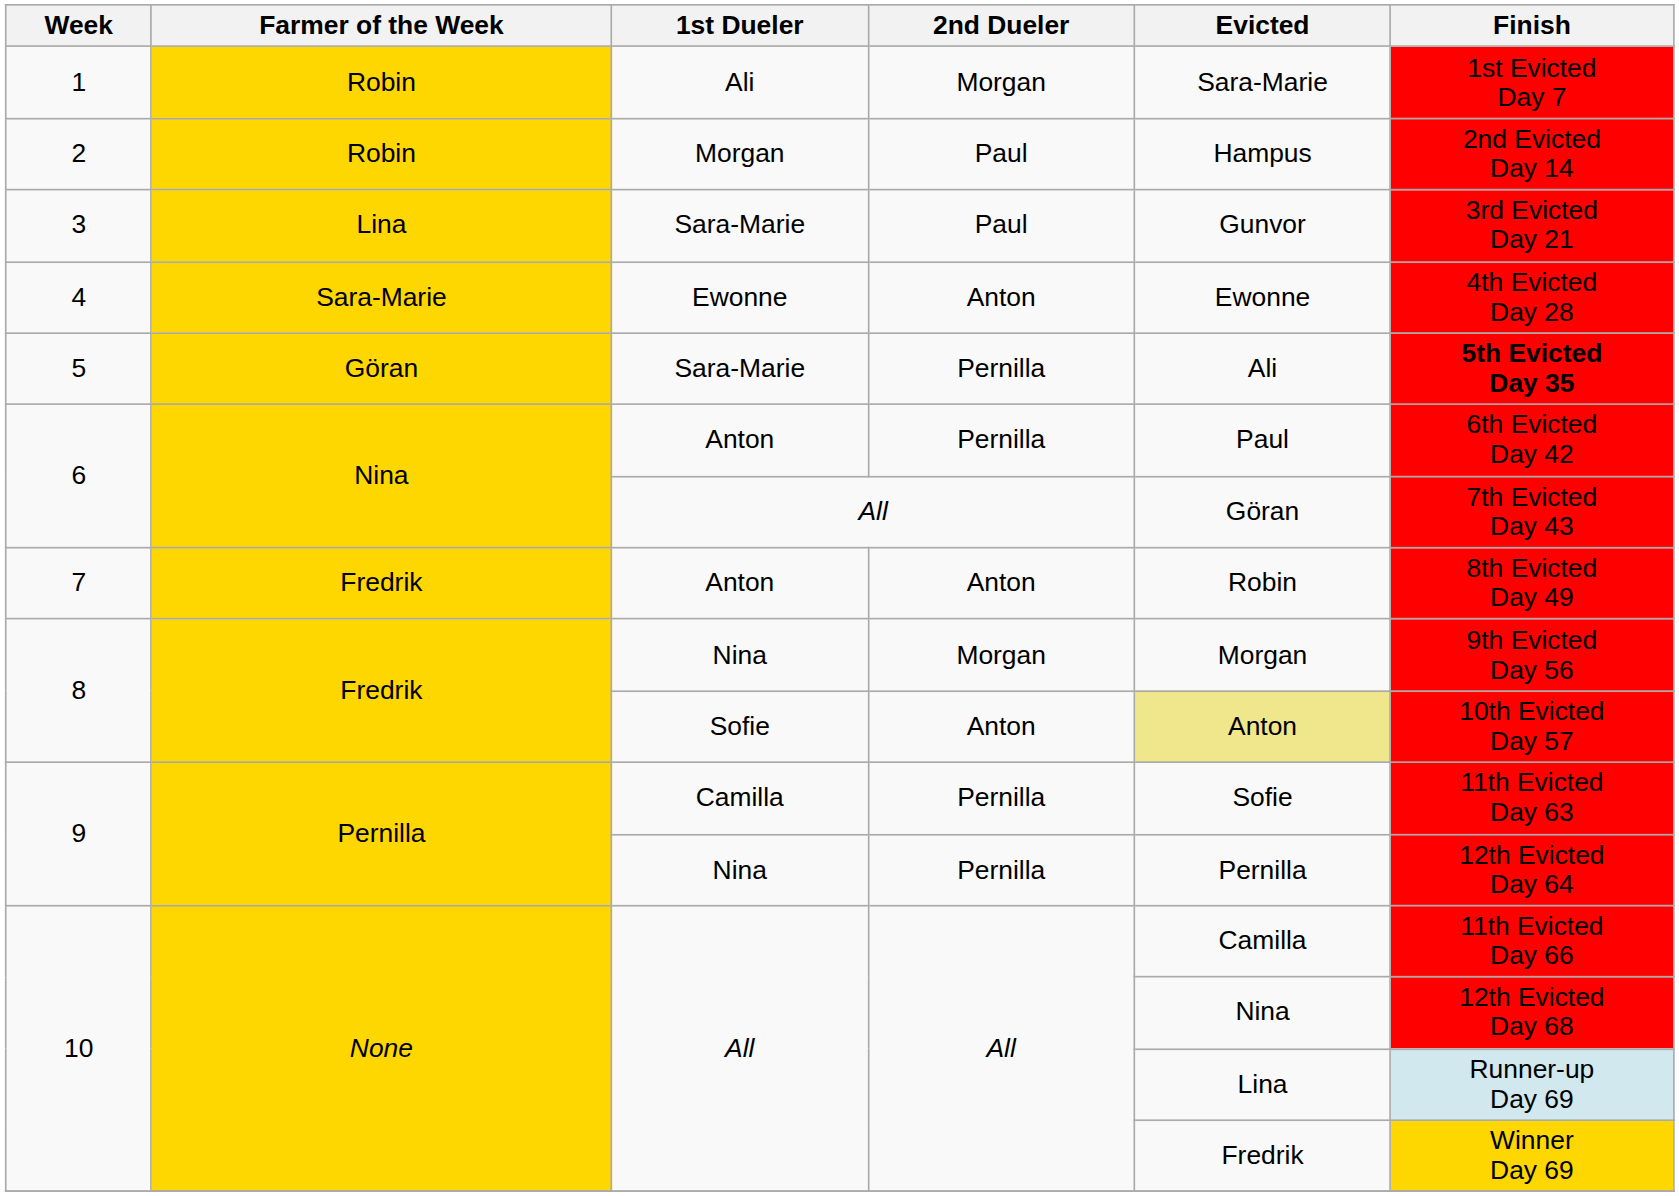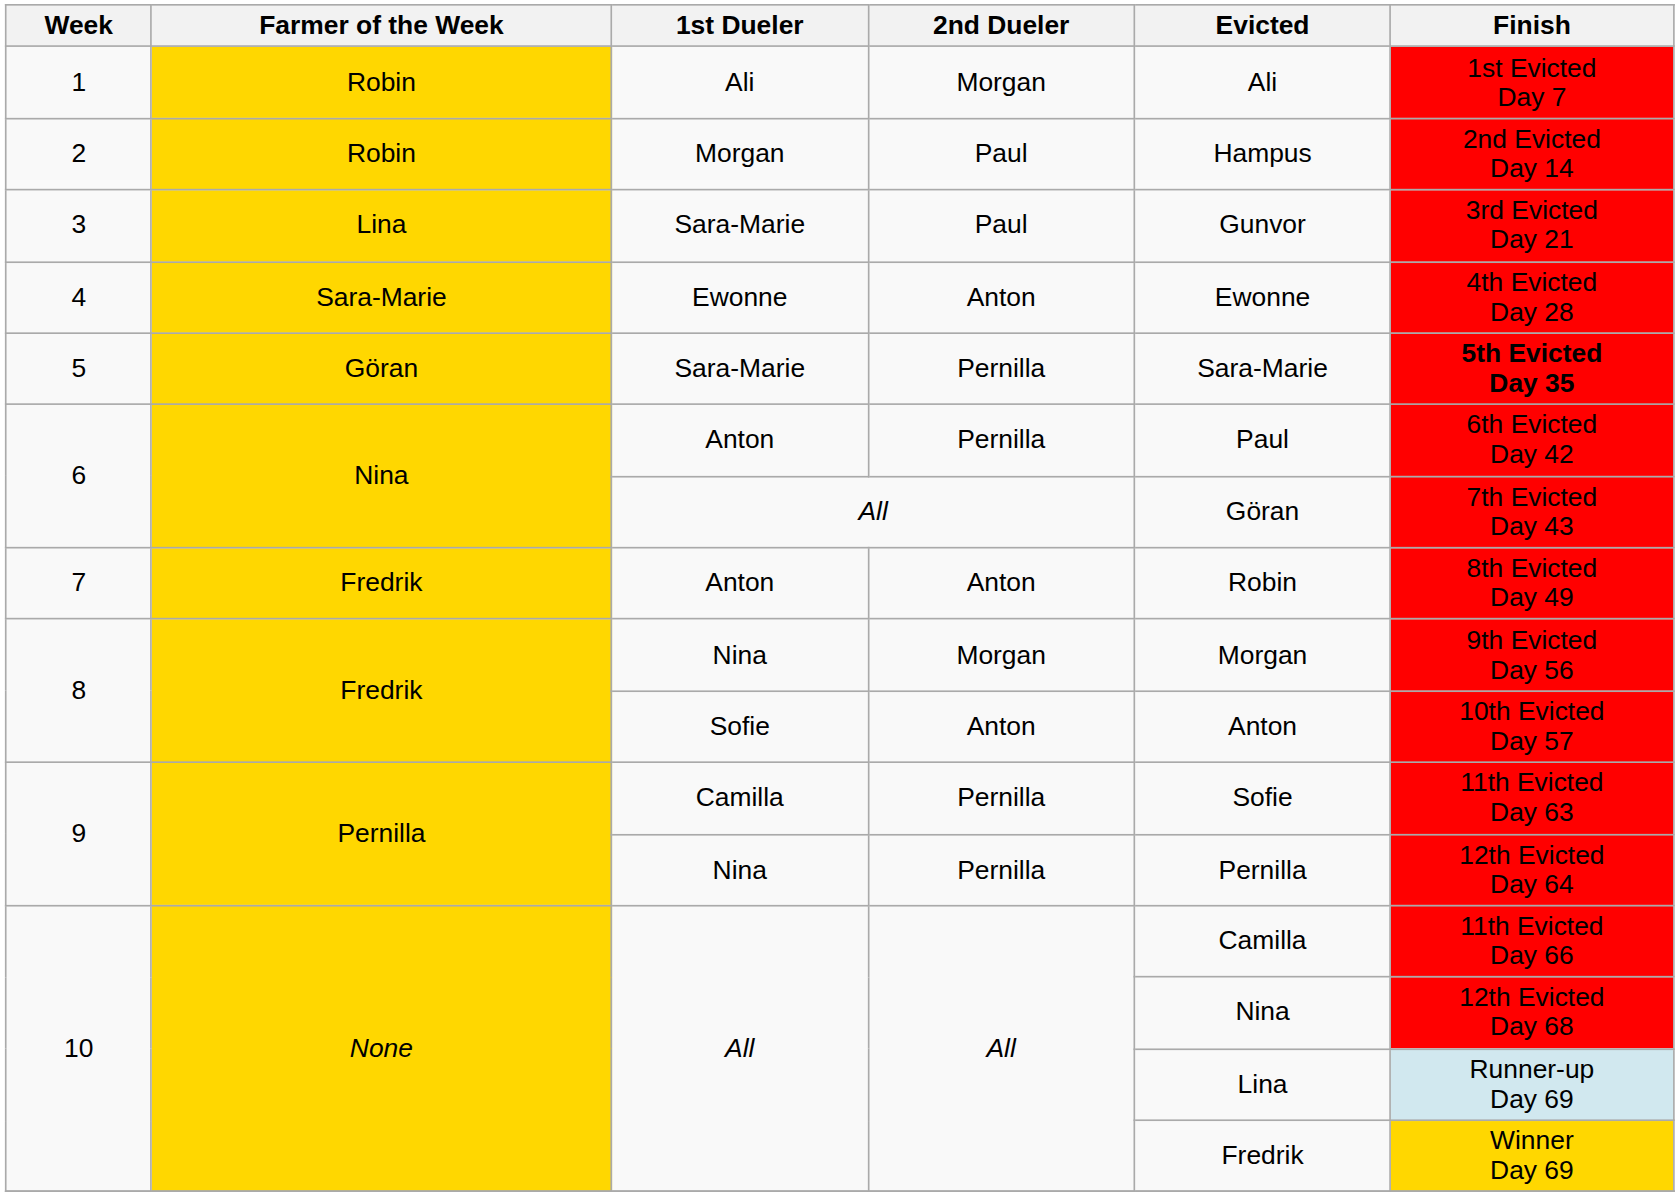(1263, 82) Sara-Marie -> (1263, 82) Ali
(1263, 368) Ali -> (1263, 368) Sara-Marie
(1263, 726) khaki background -> (1263, 726) no background
